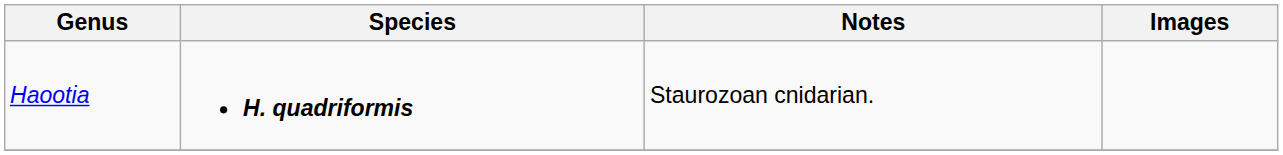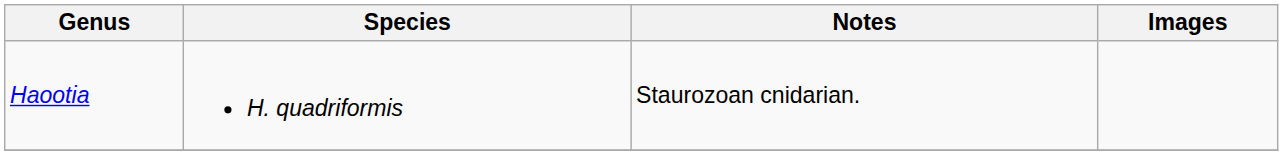(412, 108) bold -> (407, 108) normal
